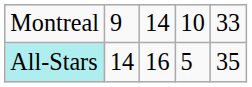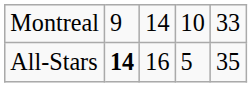(54, 61) paleturquoise background -> (54, 61) no background
(122, 61) normal -> (122, 61) bold
